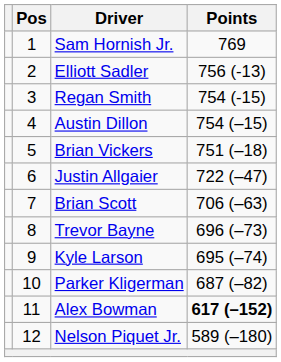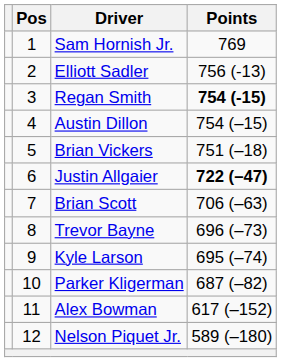(232, 97) normal -> (232, 97) bold
(232, 177) normal -> (232, 177) bold
(232, 309) bold -> (232, 309) normal
